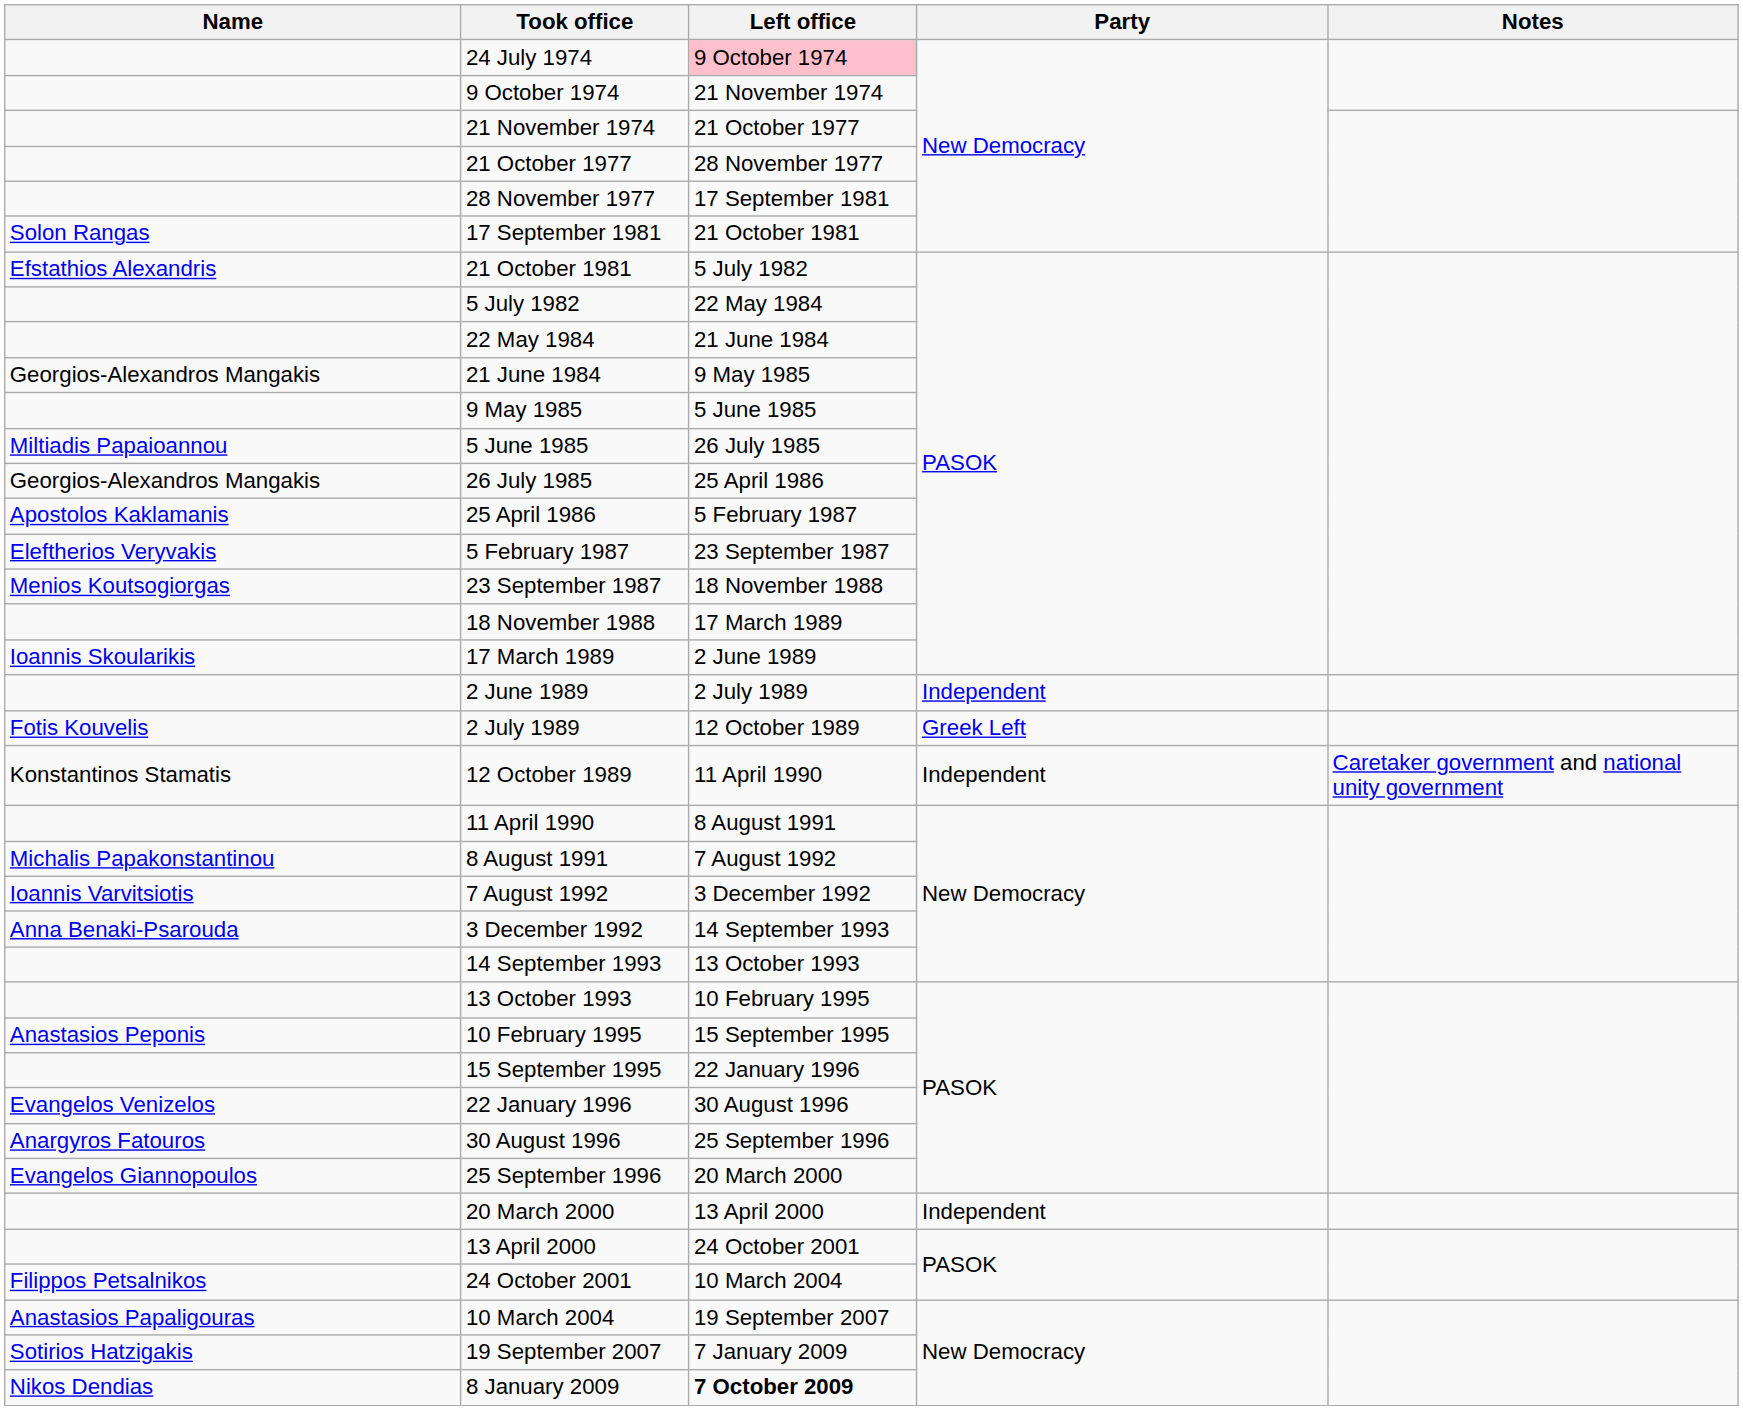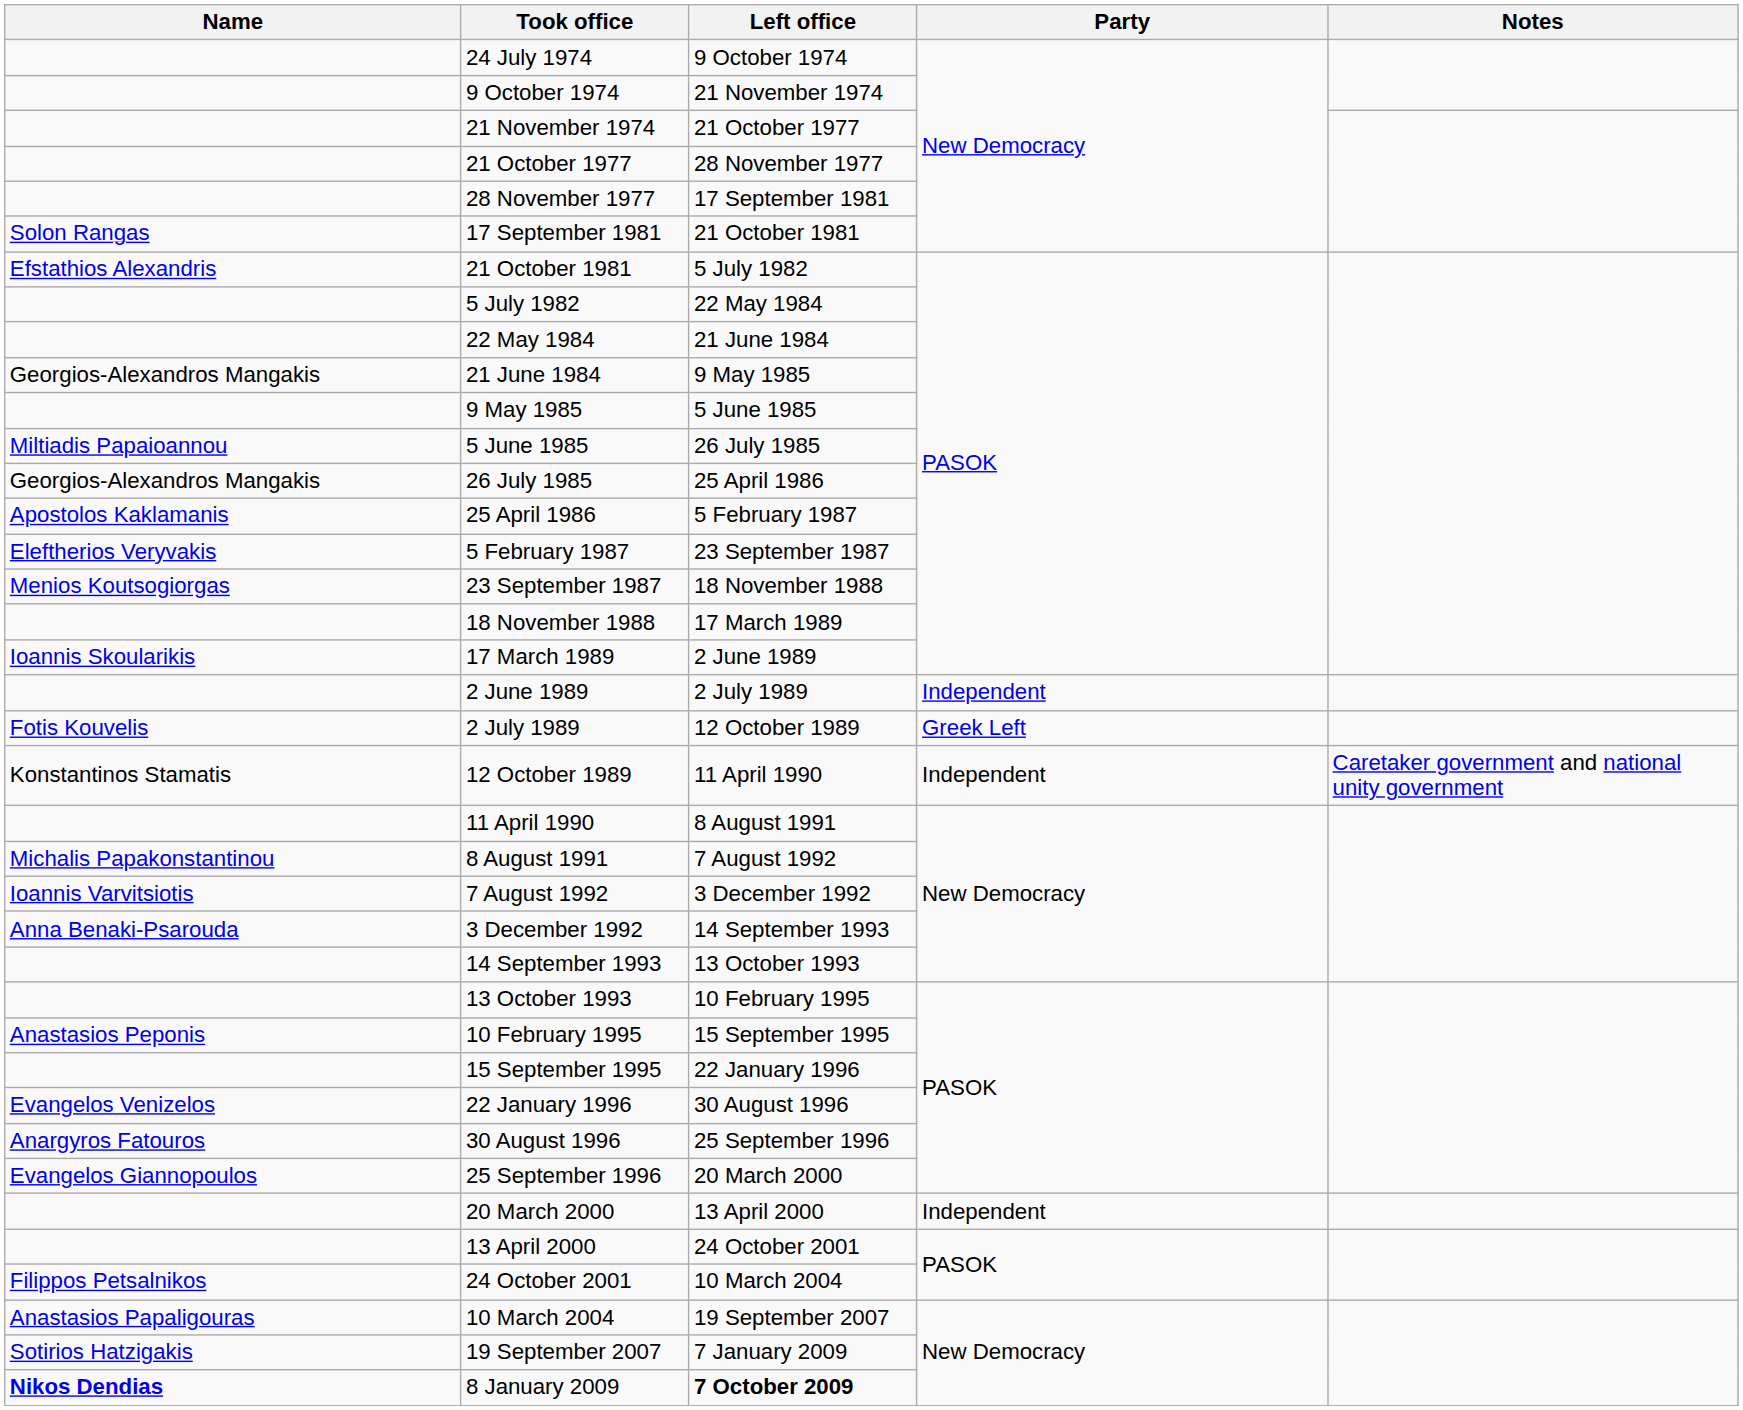(771, 57) pink background -> (771, 57) no background
(82, 1387) normal -> (86, 1387) bold
